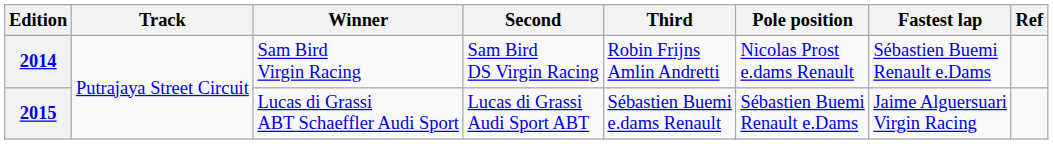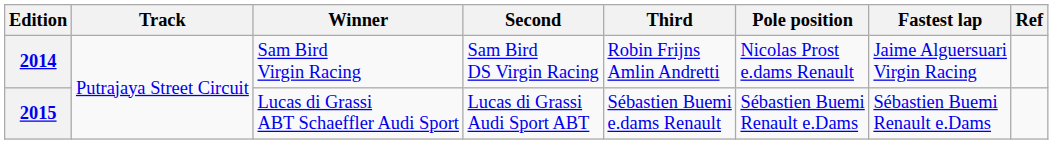(936, 61) Sébastien Buemi Renault e.Dams -> (940, 61) Jaime Alguersuari Virgin Racing
(940, 113) Jaime Alguersuari Virgin Racing -> (936, 113) Sébastien Buemi Renault e.Dams
